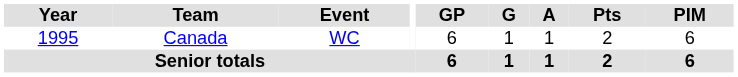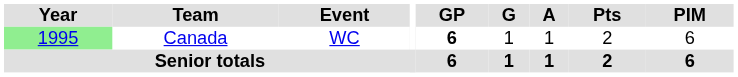(58, 38) no background -> (58, 38) lightgreen background
(452, 38) normal -> (452, 38) bold
